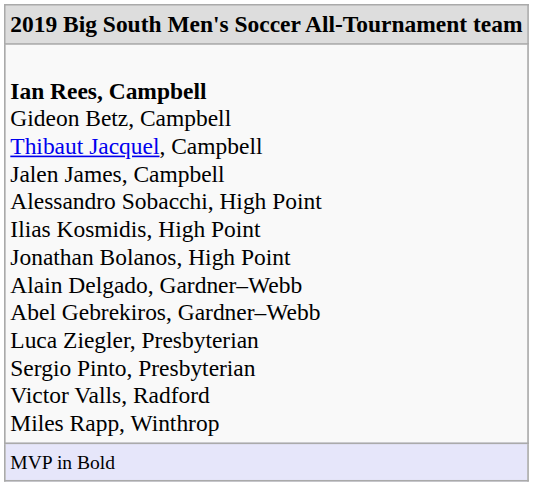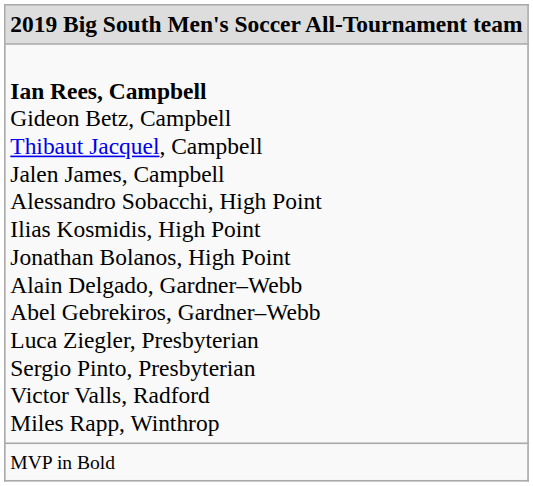(63, 463) lavender background -> (63, 463) no background
